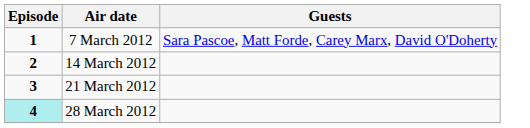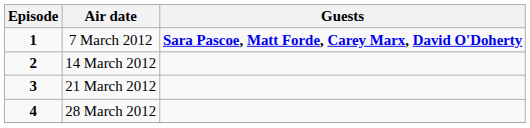(330, 39) normal -> (343, 39) bold
(33, 110) paleturquoise background -> (33, 110) no background
